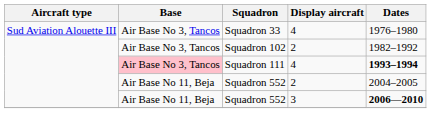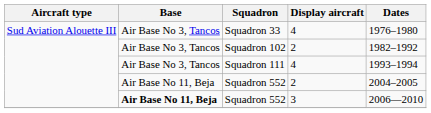(171, 64) pink background -> (171, 64) no background
(393, 64) bold -> (393, 64) normal
(168, 99) normal -> (169, 99) bold
(396, 99) bold -> (396, 99) normal
